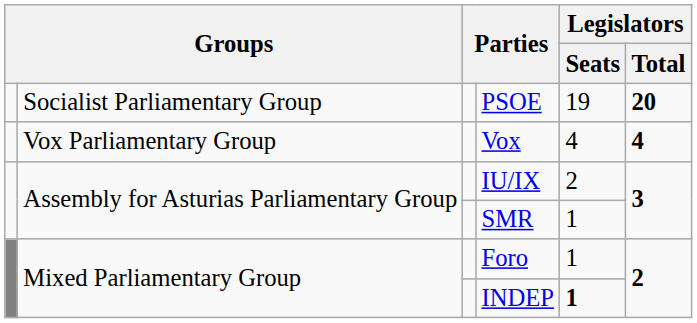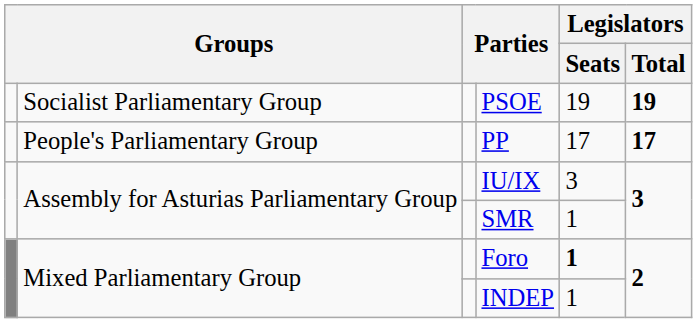(644, 102) 20 -> (644, 102) 19
+ row: (495, 141)
- row: (501, 141)
(572, 180) 2 -> (572, 180) 3
(572, 258) normal -> (572, 258) bold
(572, 297) bold -> (572, 297) normal
